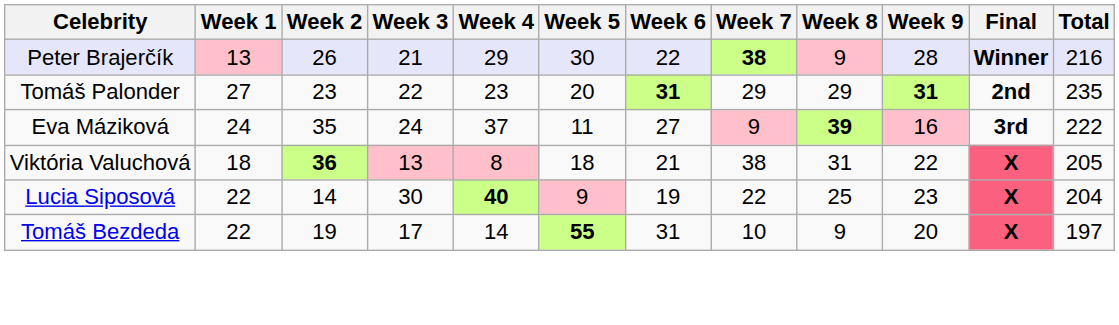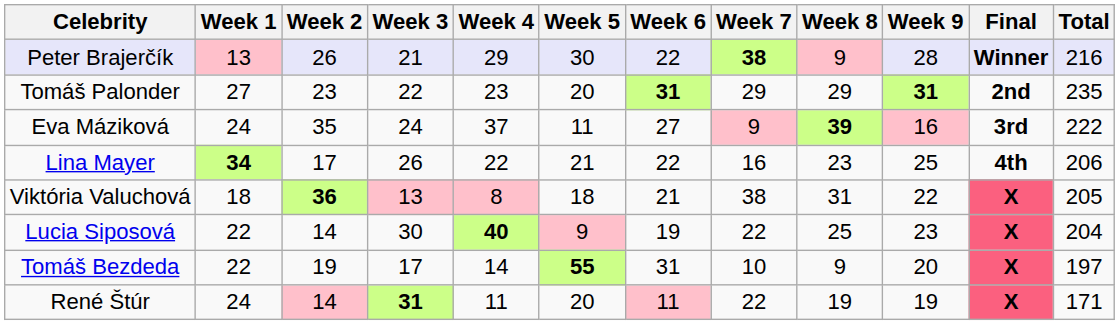+ row: (100, 162)
+ row: (100, 302)
